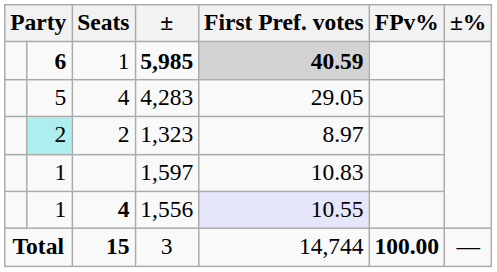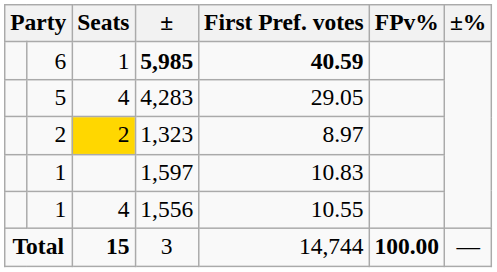(60, 60) bold -> (60, 60) normal
(337, 60) lightgrey background -> (337, 60) no background
(60, 135) paleturquoise background -> (60, 135) no background
(124, 135) no background -> (124, 135) gold background
(124, 209) bold -> (124, 209) normal
(337, 209) lavender background -> (337, 209) no background
